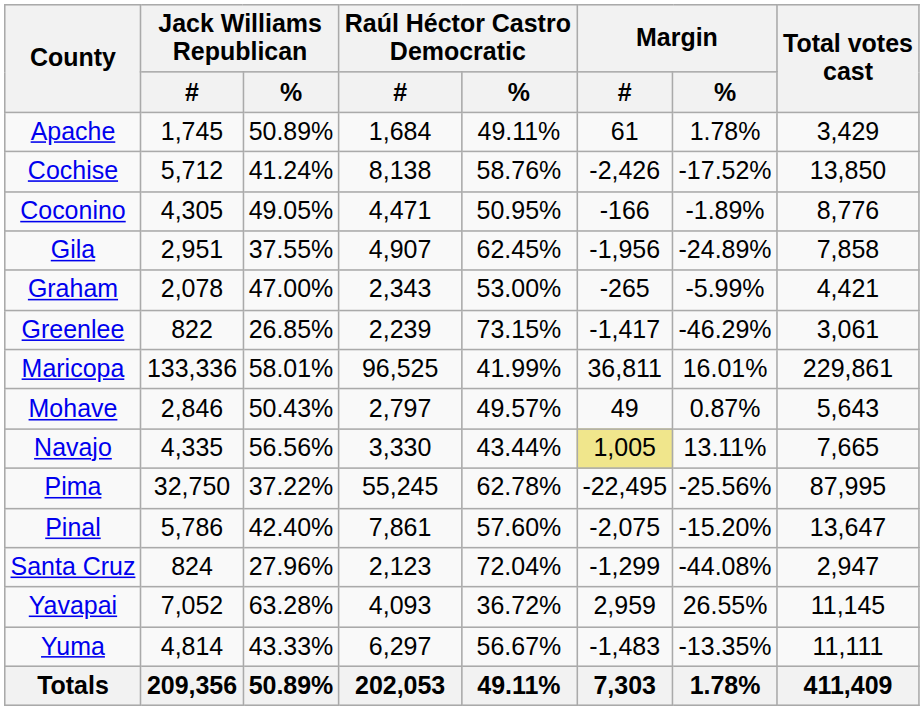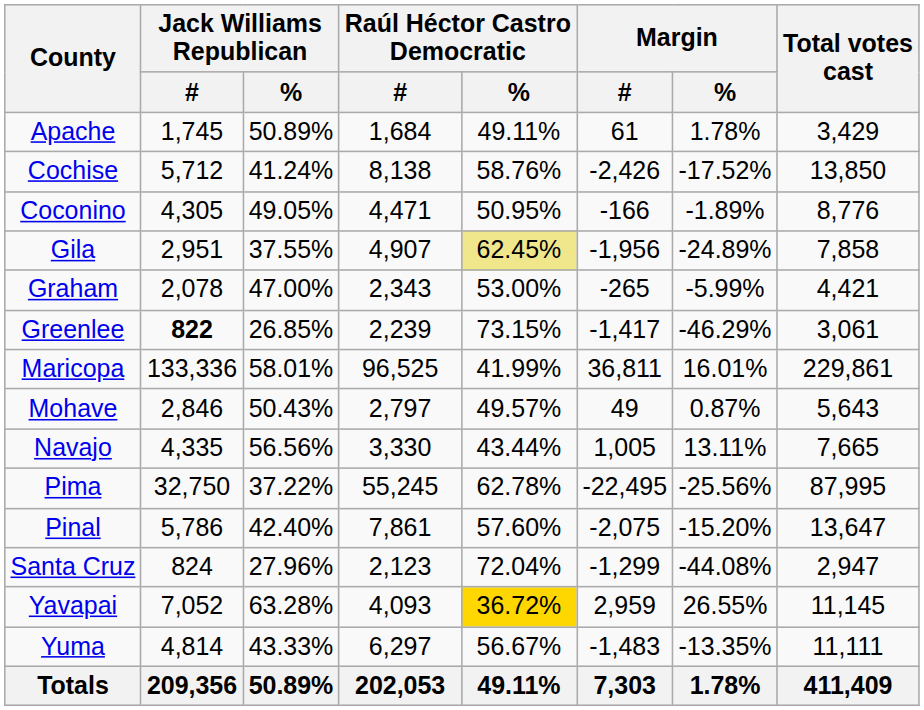(519, 250) no background -> (519, 250) khaki background
(192, 329) normal -> (192, 329) bold
(625, 448) khaki background -> (625, 448) no background
(519, 606) no background -> (519, 606) gold background
